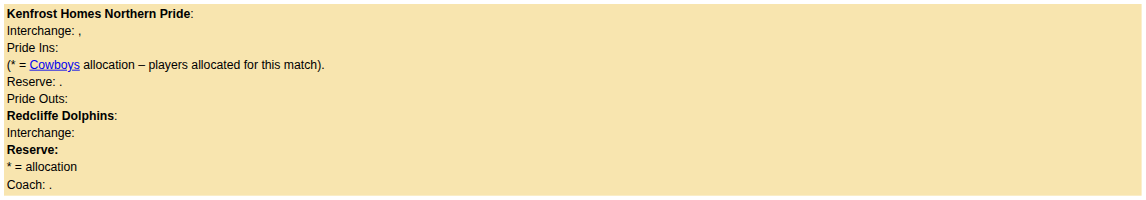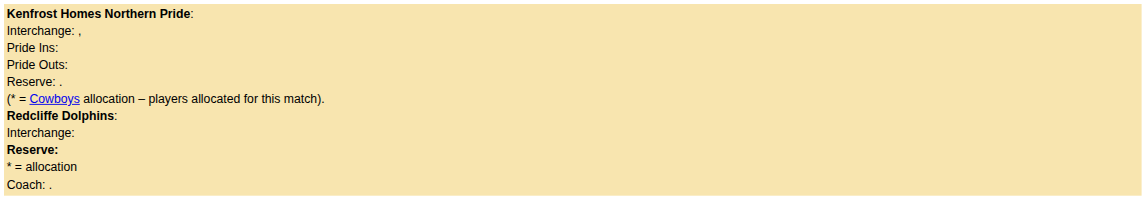(166, 65) (* = Cowboys allocation – players allocated for this match). -> (37, 65) Pride Outs:
(37, 99) Pride Outs: -> (166, 99) (* = Cowboys allocation – players allocated for this match).
